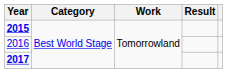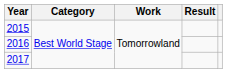(18, 28) bold -> (18, 28) normal
(18, 60) bold -> (18, 60) normal
